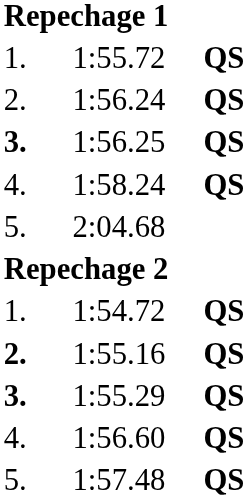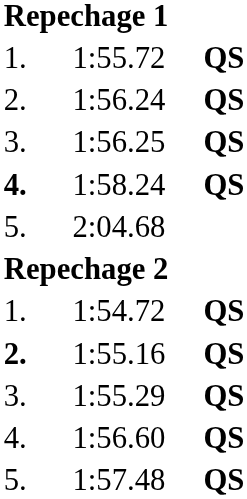(15, 142) bold -> (15, 142) normal
(15, 184) normal -> (15, 184) bold
(15, 395) bold -> (15, 395) normal
